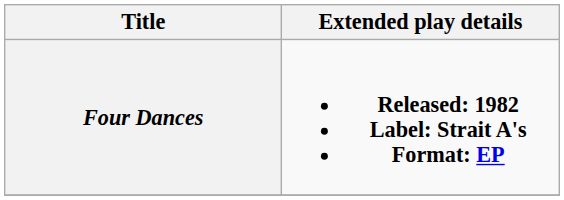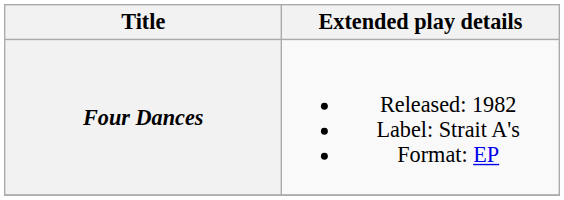(420, 130) bold -> (420, 130) normal
